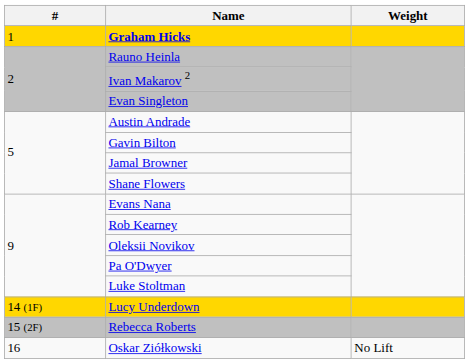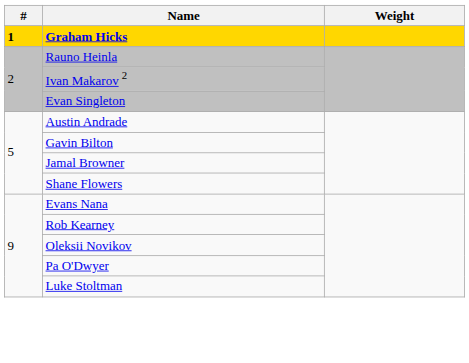(11, 36) normal -> (11, 36) bold
- row: (154, 306)
- row: (152, 327)
- row: (155, 348)
